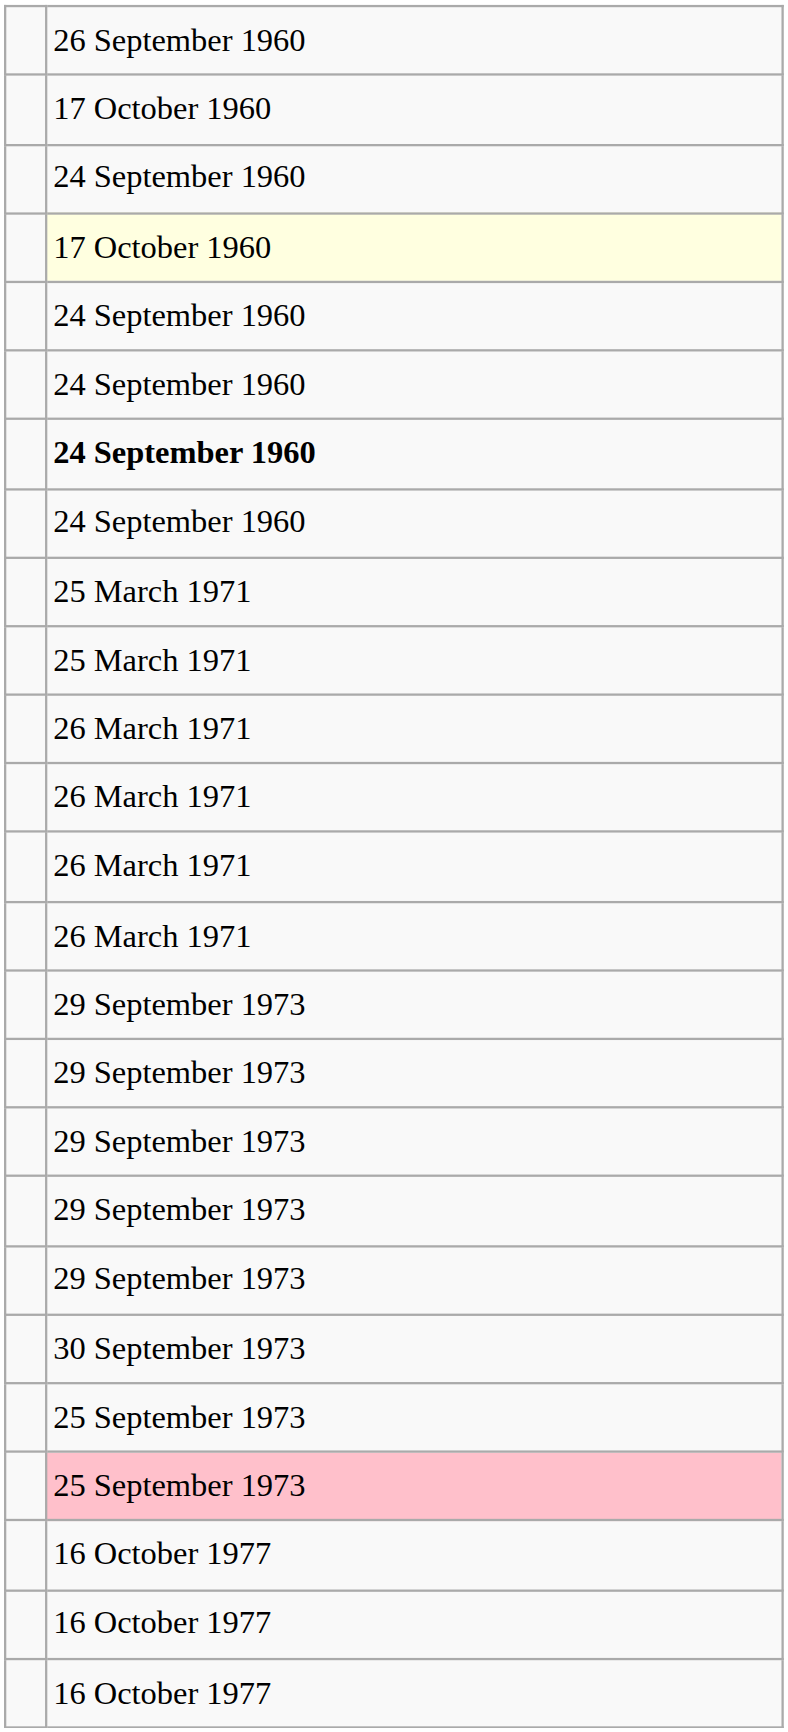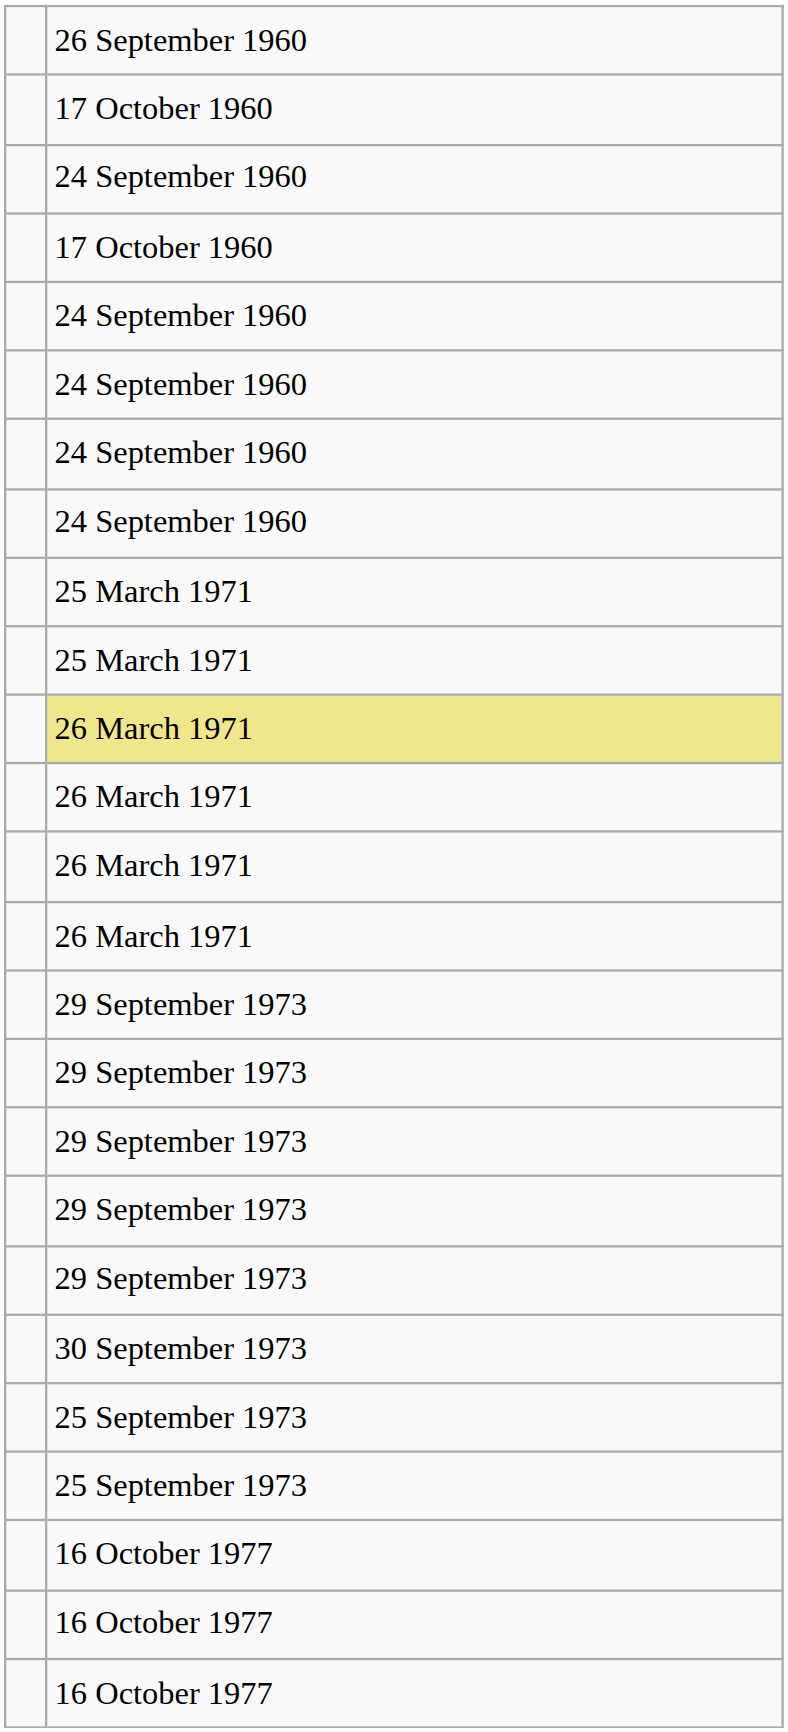(162, 246) lightyellow background -> (164, 246) no background
(184, 452) bold -> (181, 452) normal
(152, 728) no background -> (154, 728) khaki background
(179, 1485) pink background -> (181, 1485) no background
